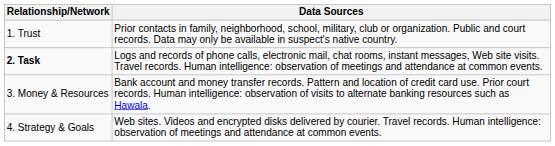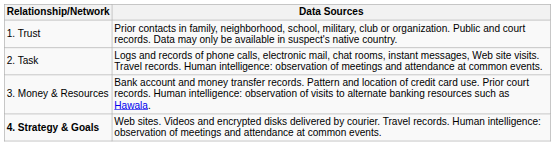(23, 61) bold -> (23, 61) normal
(50, 127) normal -> (53, 127) bold
